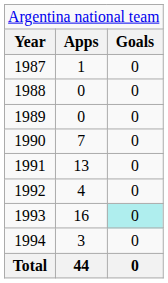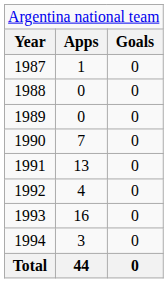(135, 215) paleturquoise background -> (135, 215) no background
